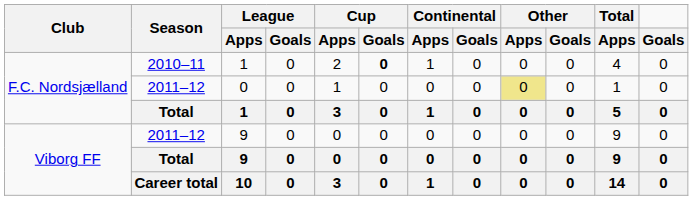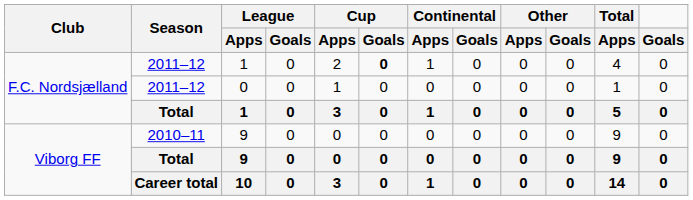(176, 64) 2010–11 -> (176, 64) 2011–12
(524, 87) khaki background -> (524, 87) no background
(176, 135) 2011–12 -> (176, 135) 2010–11
